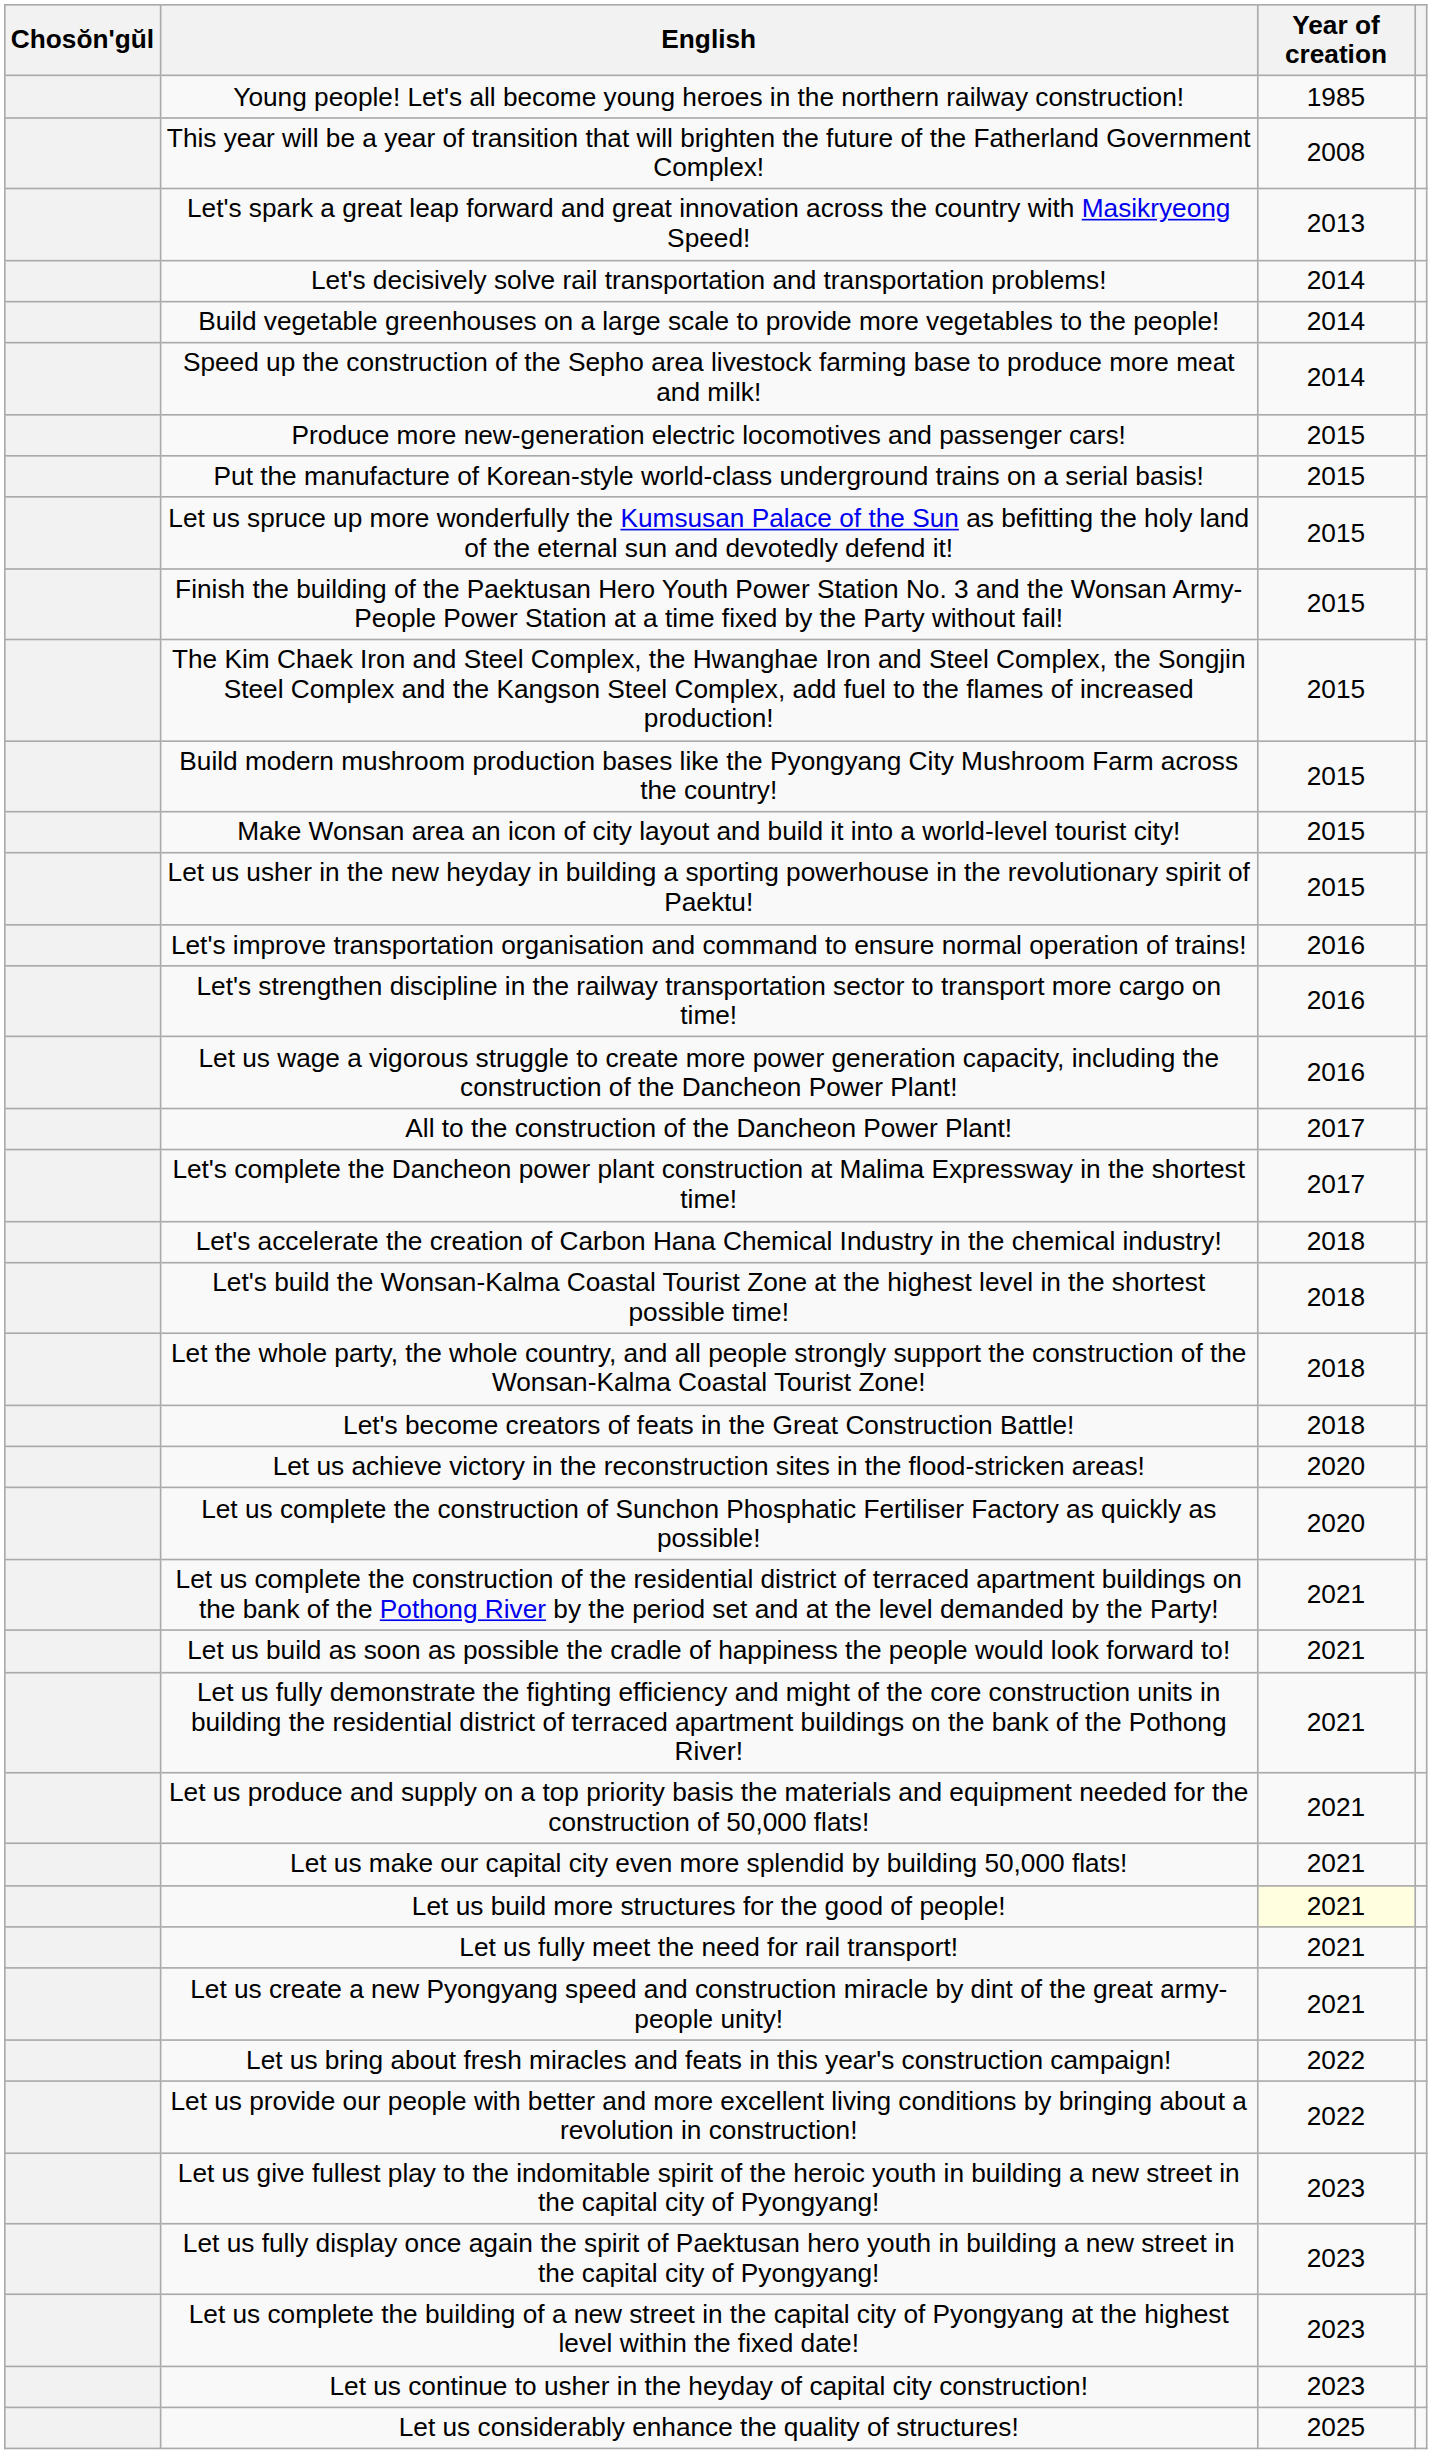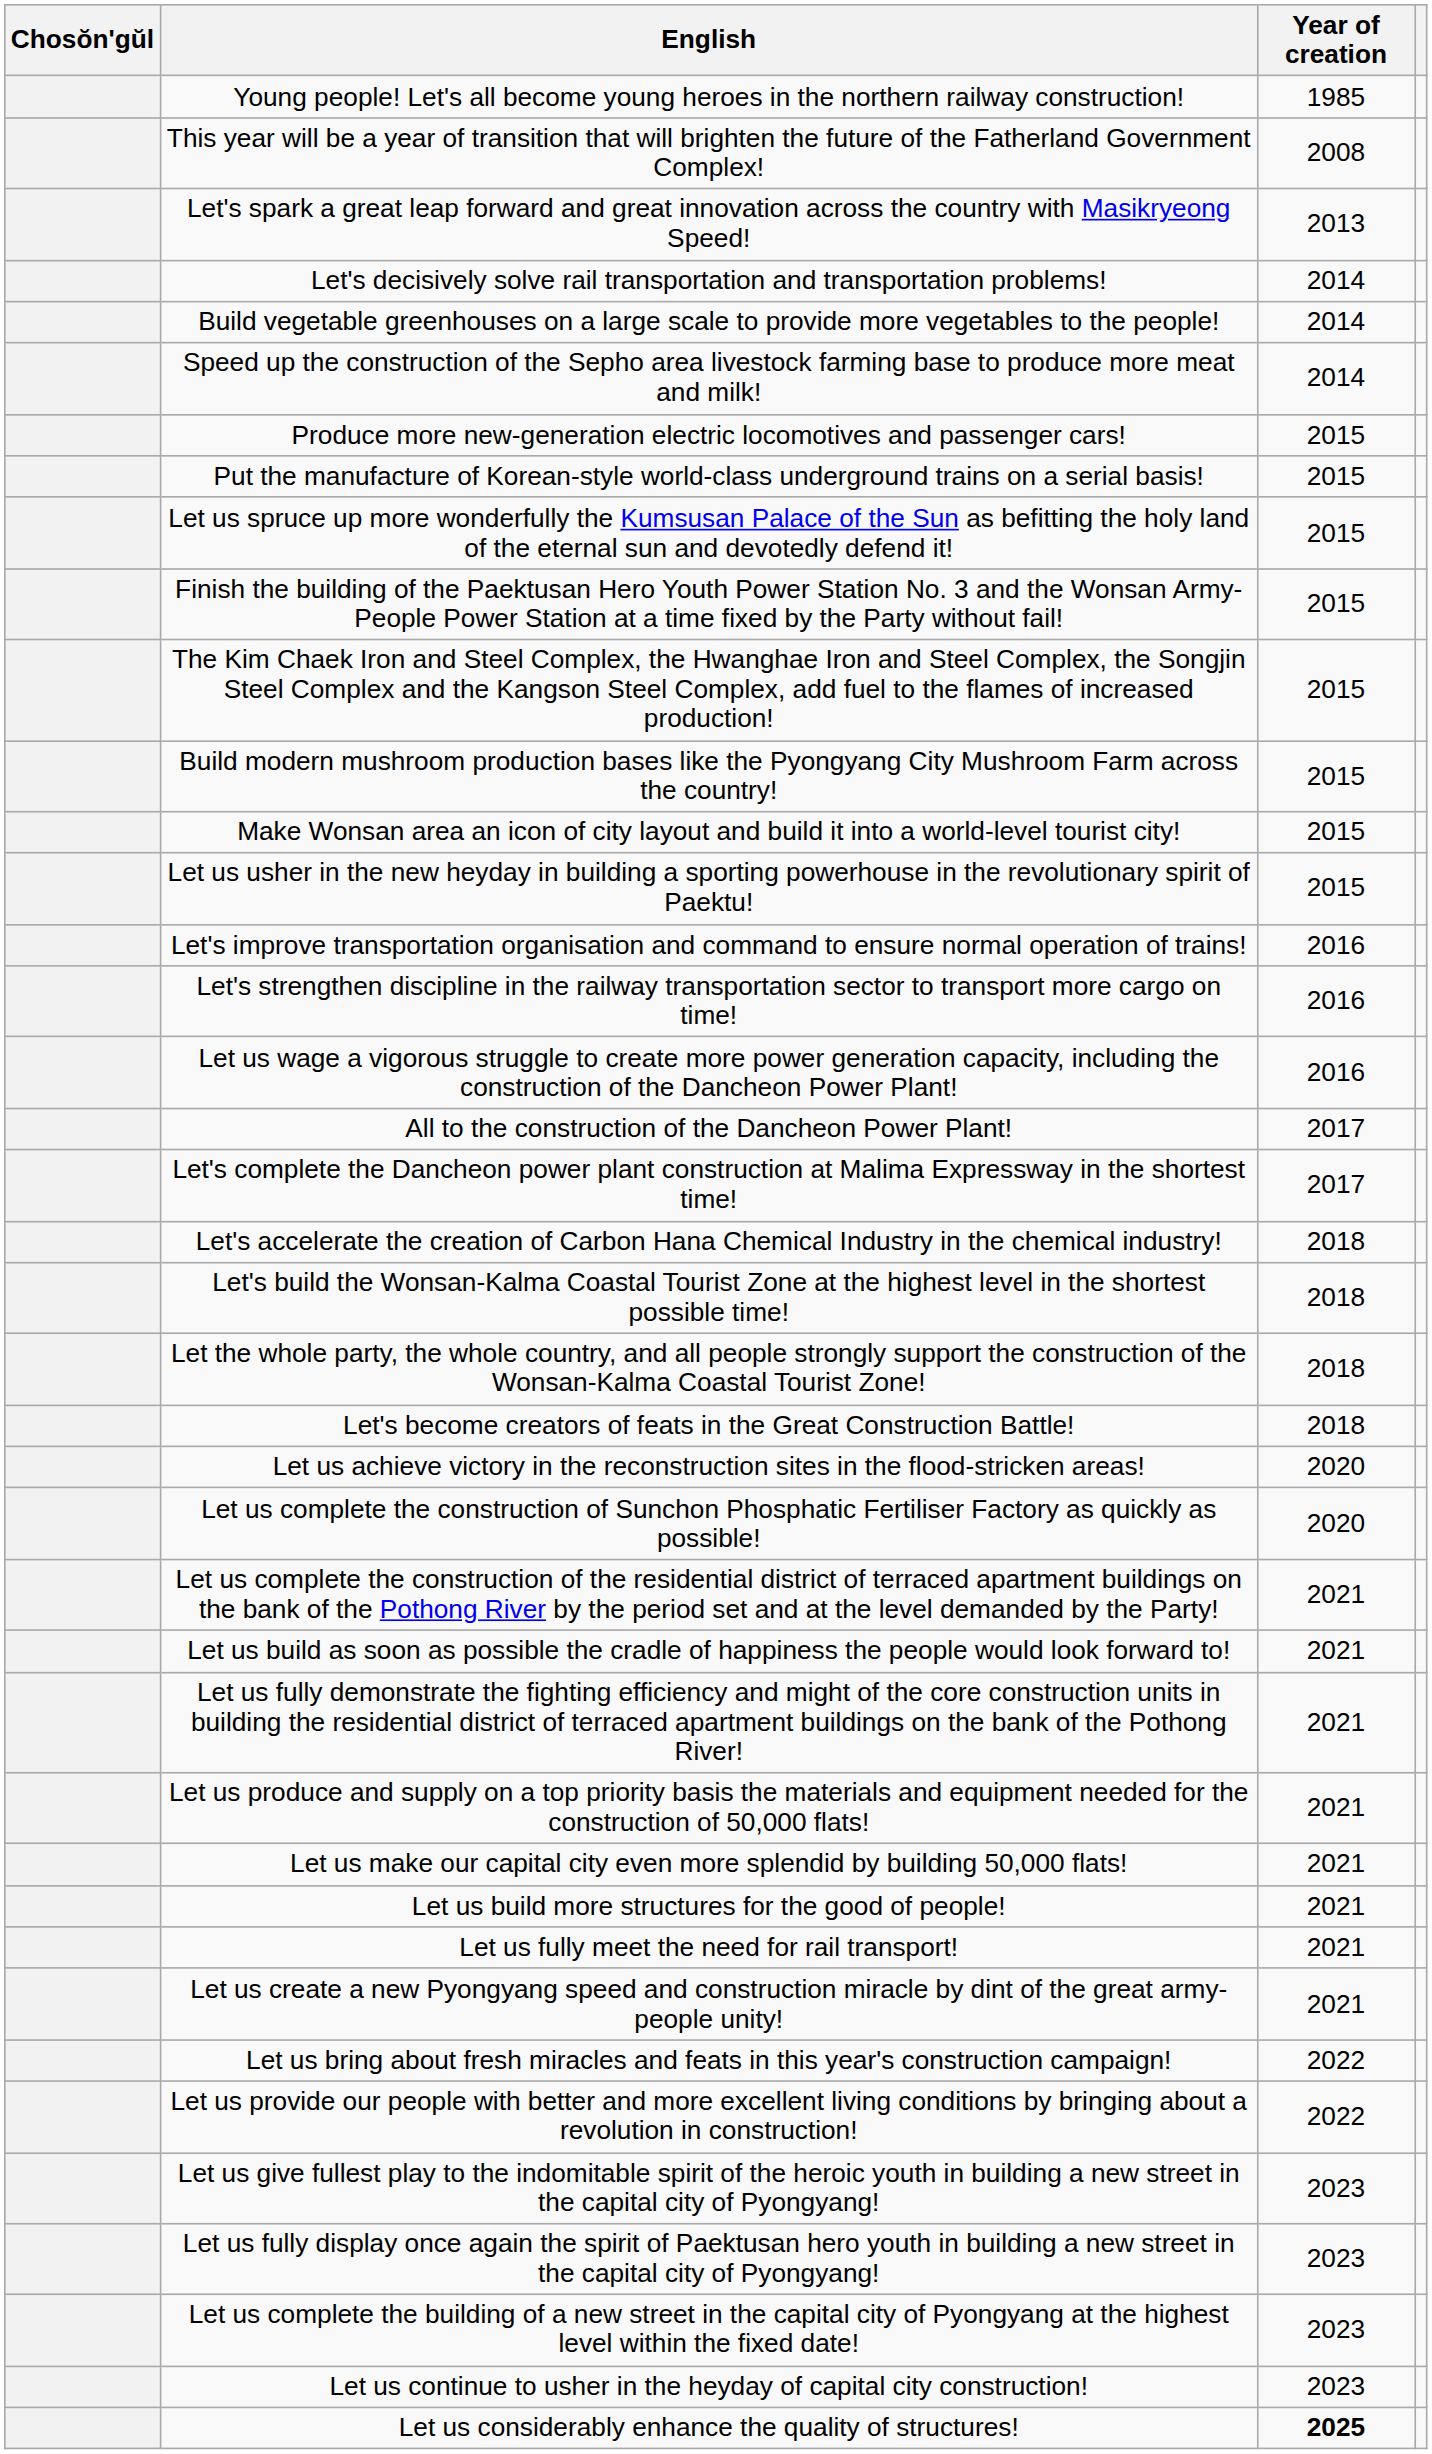(1336, 1905) lightyellow background -> (1336, 1905) no background
(1336, 2427) normal -> (1336, 2427) bold
